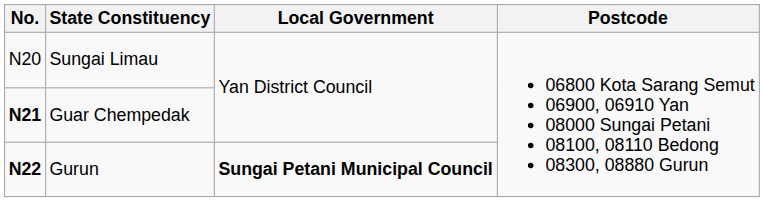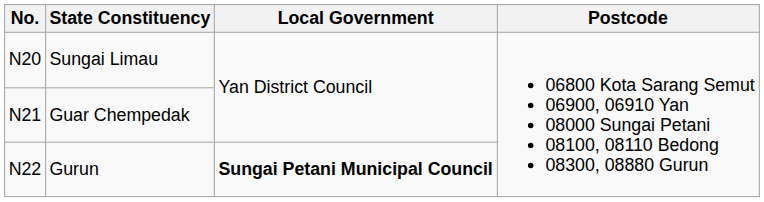(25, 114) bold -> (25, 114) normal
(25, 168) bold -> (25, 168) normal
